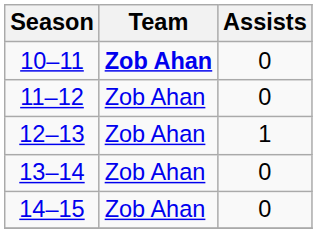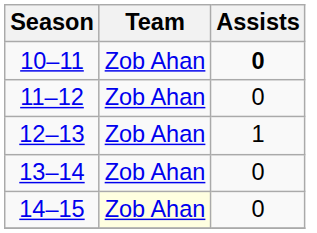(158, 60) bold -> (155, 60) normal
(265, 60) normal -> (258, 60) bold
(155, 209) no background -> (155, 209) lightyellow background
